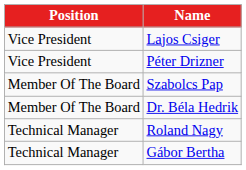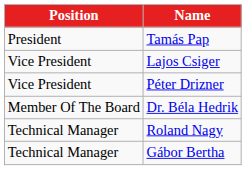+ row: (178, 38)
- row: (185, 84)
